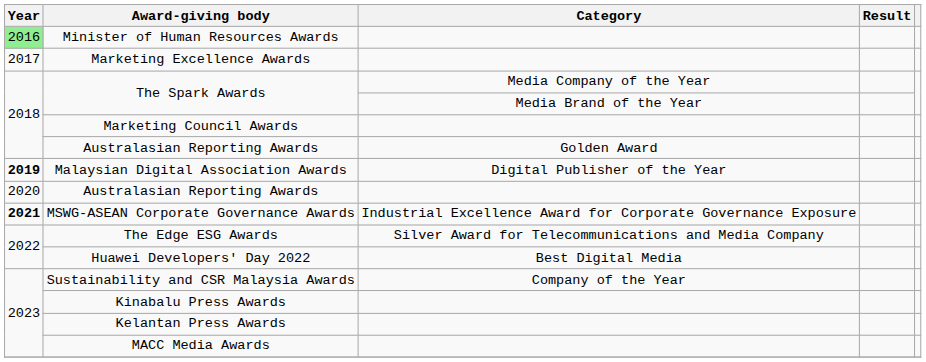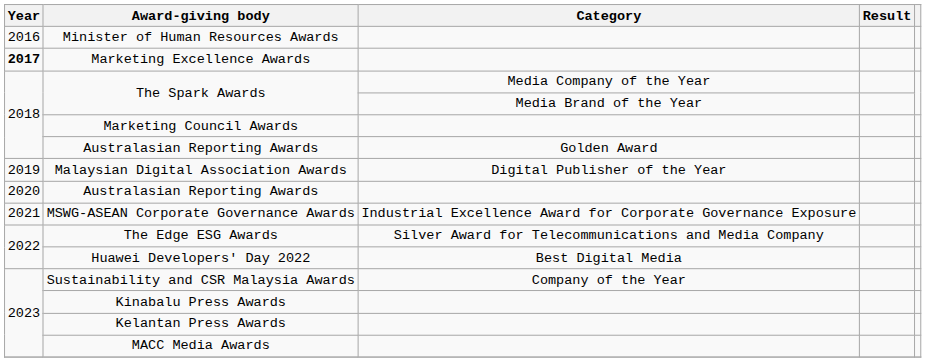(24, 38) lightgreen background -> (24, 38) no background
(24, 60) normal -> (24, 60) bold
(24, 170) bold -> (24, 170) normal
(24, 214) bold -> (24, 214) normal
